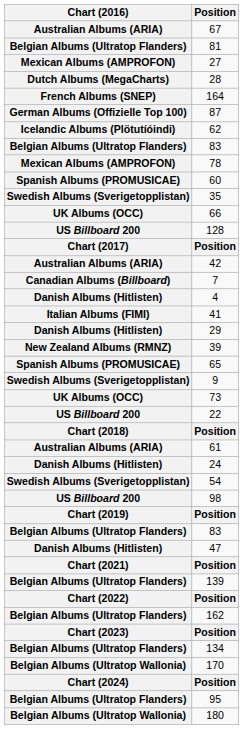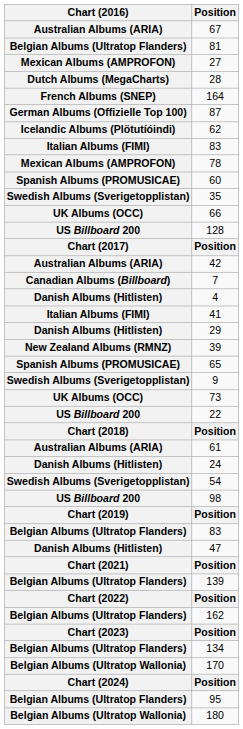(98, 146) Belgian Albums (Ultratop Flanders) -> (98, 146) Italian Albums (FIMI)
